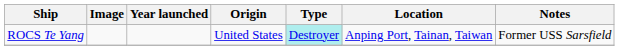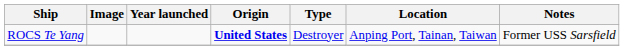(248, 34) normal -> (251, 34) bold
(314, 34) paleturquoise background -> (318, 34) no background
